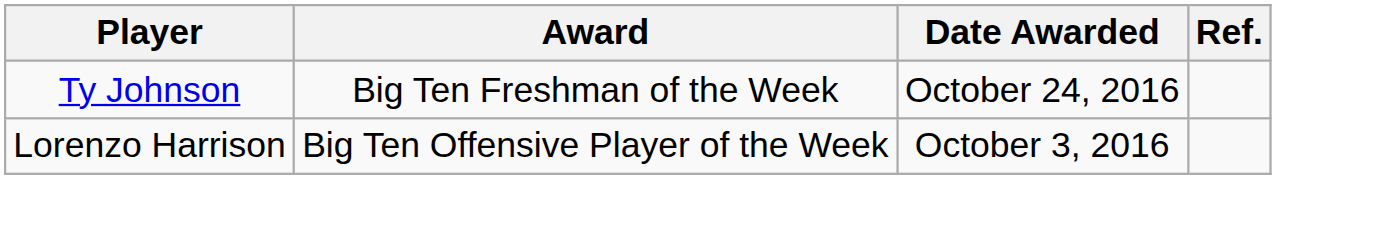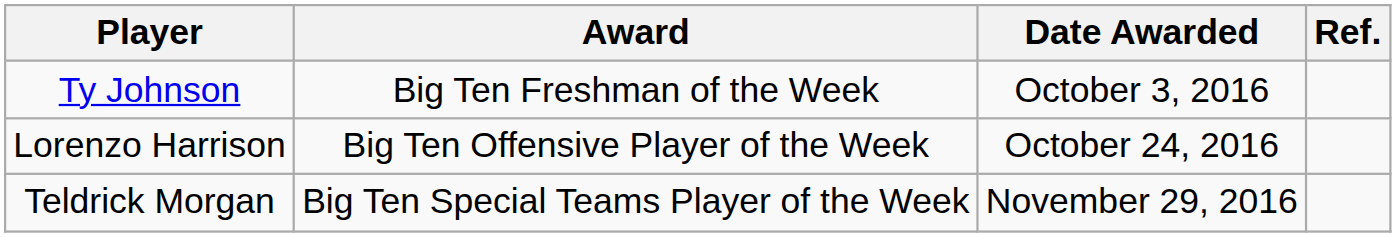(1042, 88) October 24, 2016 -> (1142, 88) October 3, 2016
(1042, 145) October 3, 2016 -> (1142, 145) October 24, 2016
+ row: (150, 201)
